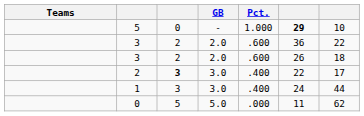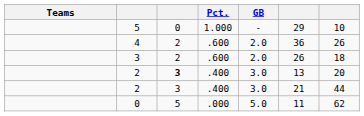columns swapped: (258, 12) <-> (218, 12)
(299, 27) bold -> (299, 27) normal
(137, 42) 3 -> (137, 42) 4
(339, 42) 22 -> (339, 42) 26
(299, 73) 22 -> (299, 73) 13
(339, 73) 17 -> (339, 73) 20
(137, 88) 1 -> (137, 88) 2
(299, 88) 24 -> (299, 88) 21
